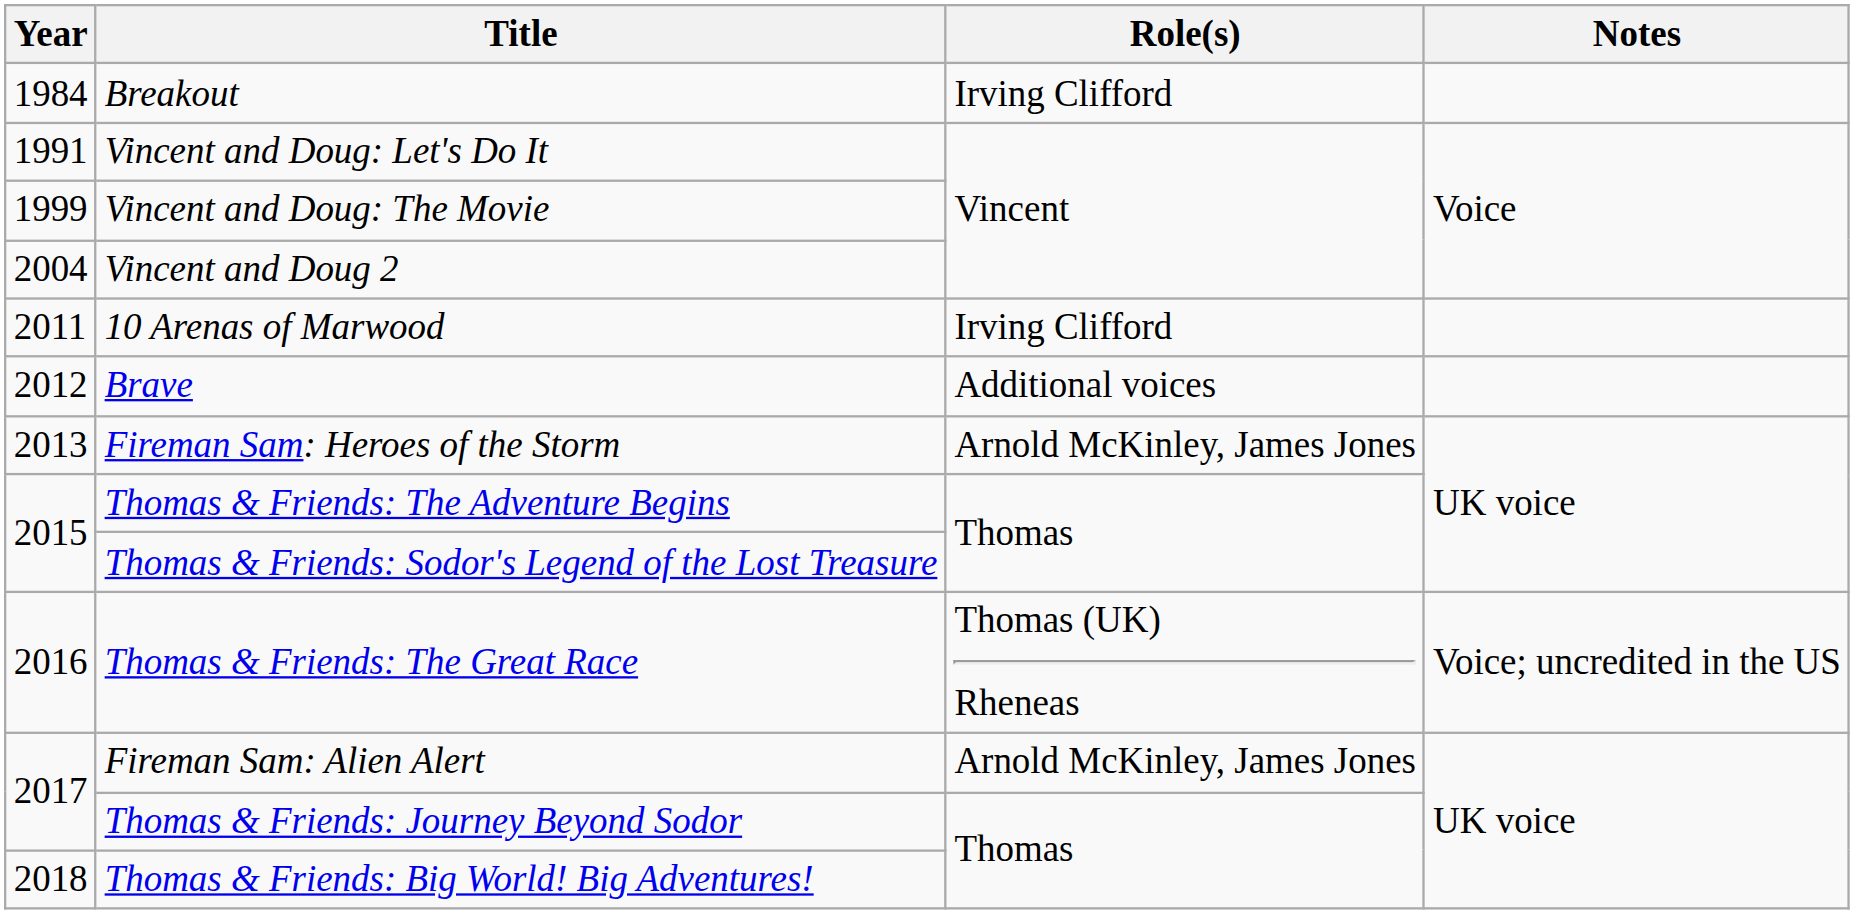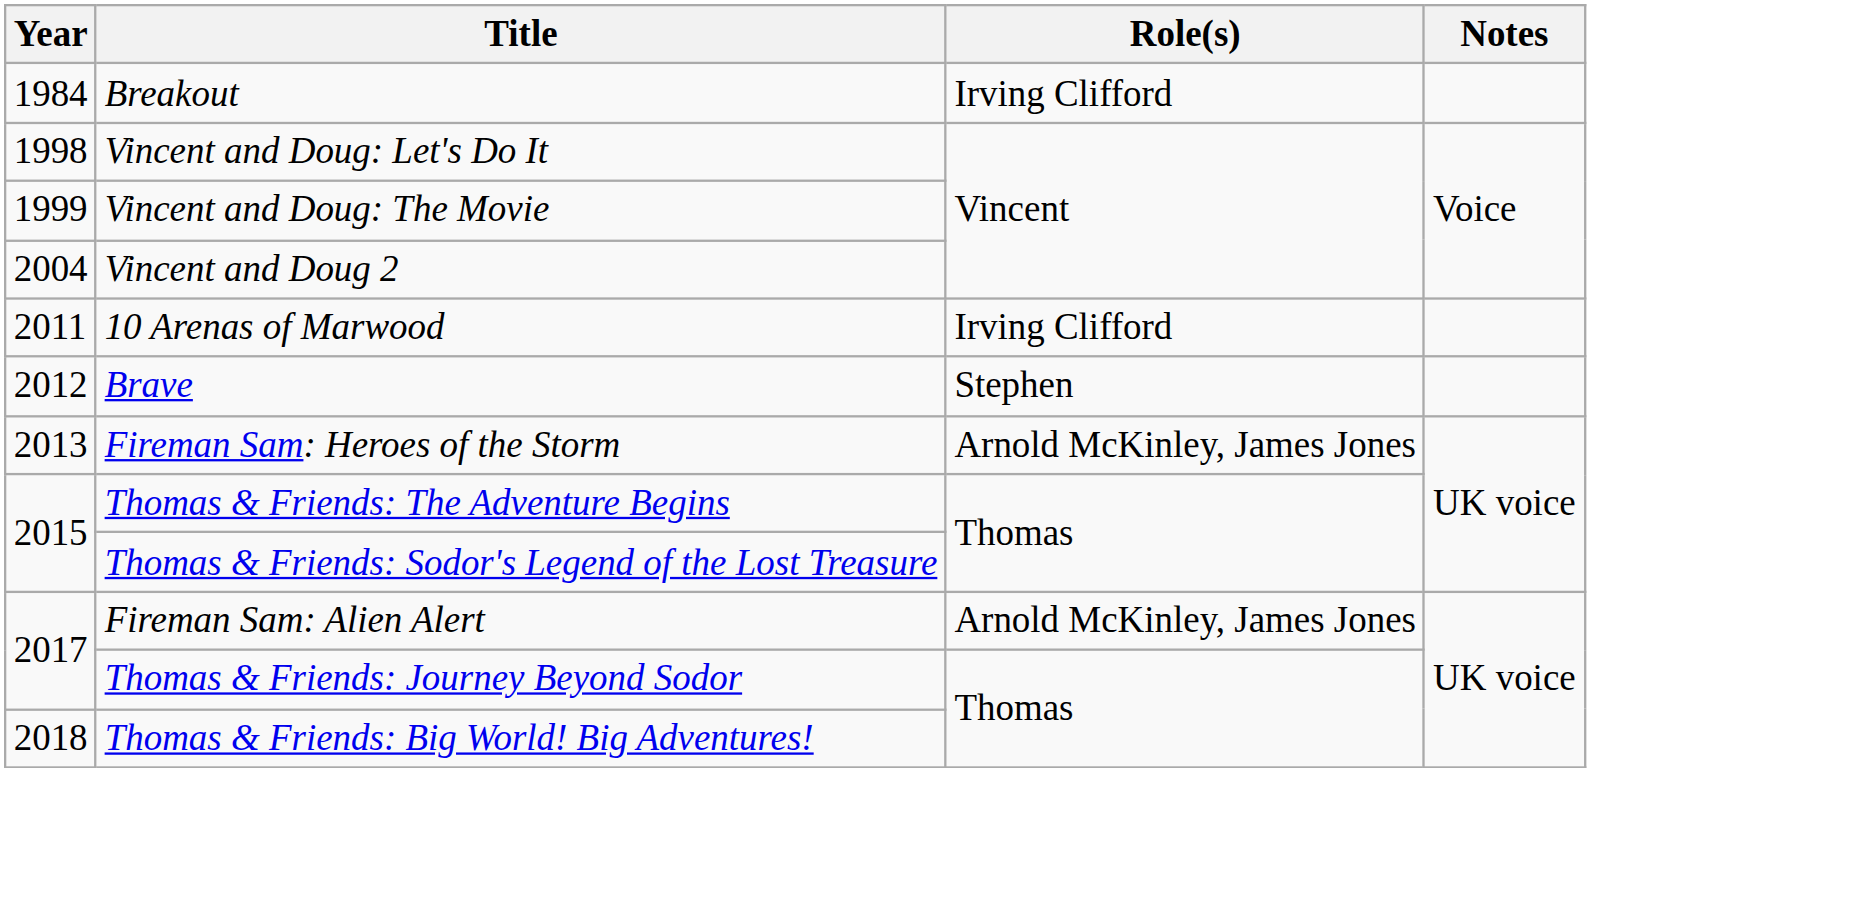(51, 151) 1991 -> (51, 151) 1998
(1085, 385) Additional voices -> (1014, 385) Stephen
- row: (371, 661)
